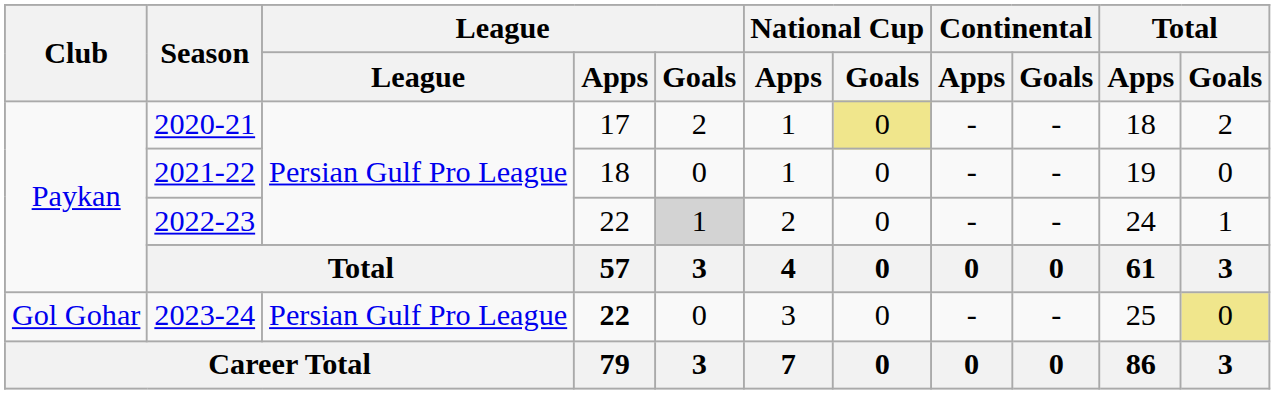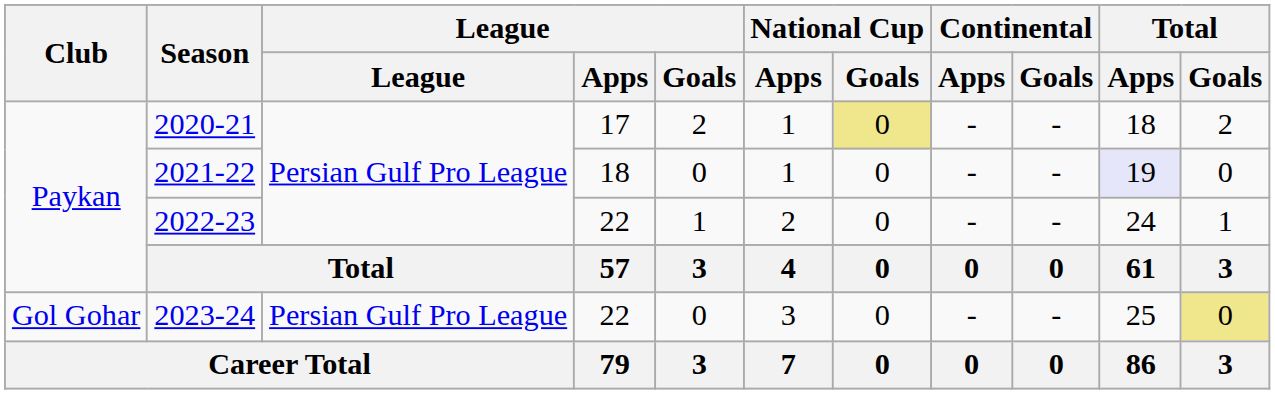(1141, 172) no background -> (1141, 172) lavender background
(699, 220) lightgrey background -> (699, 220) no background
(615, 316) bold -> (615, 316) normal
